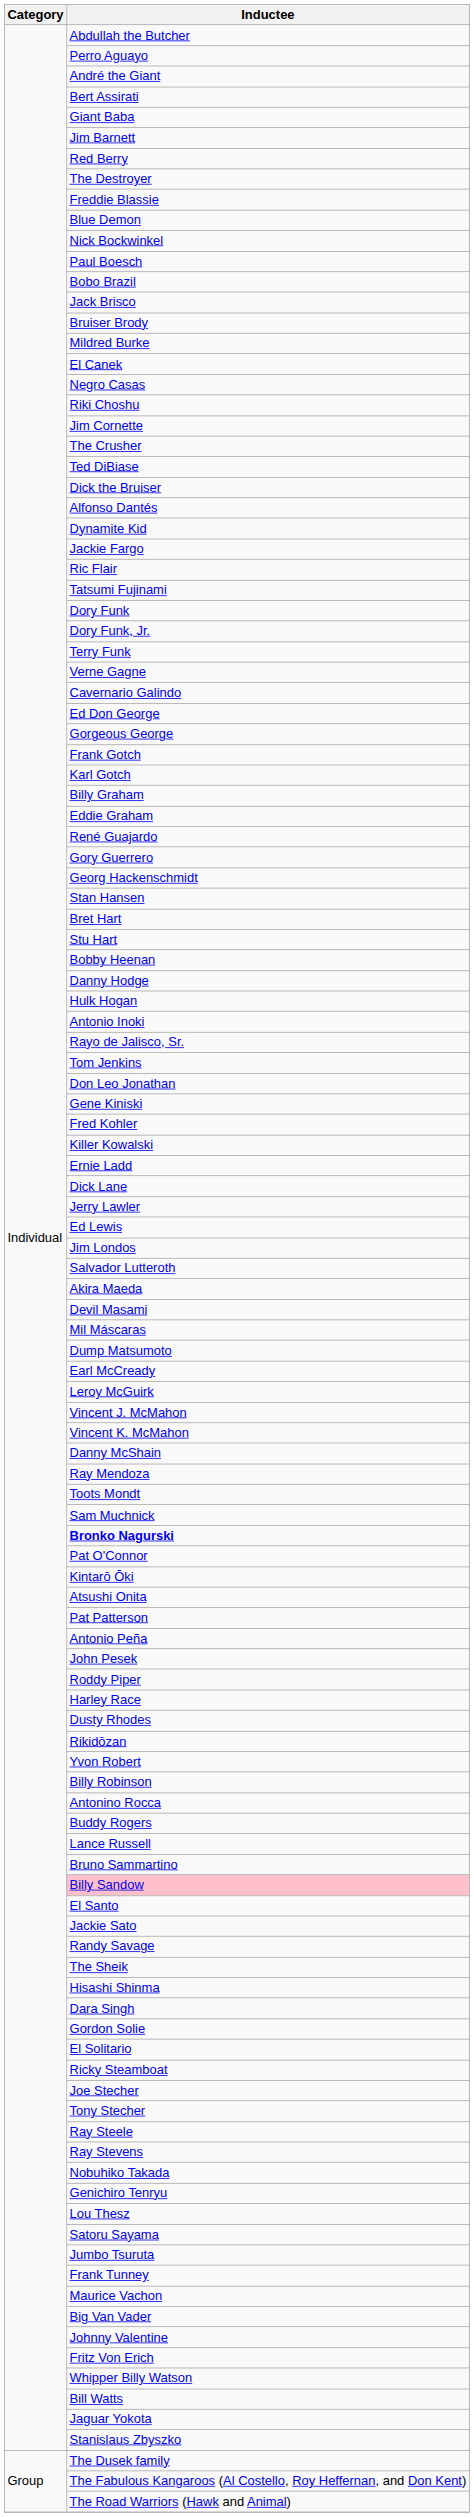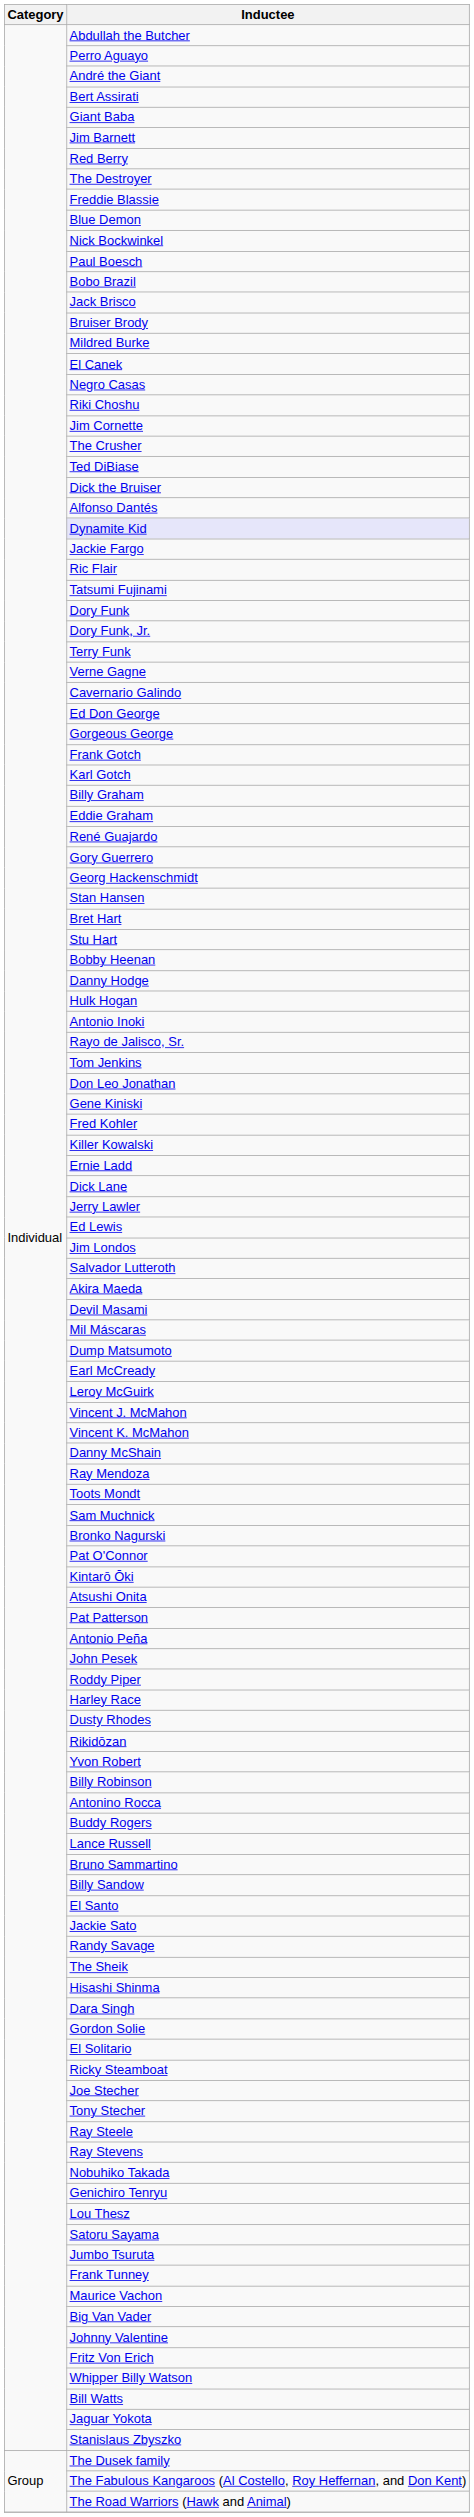(108, 528) no background -> (108, 528) lavender background
(122, 1535) bold -> (117, 1535) normal
(107, 1885) pink background -> (107, 1885) no background
